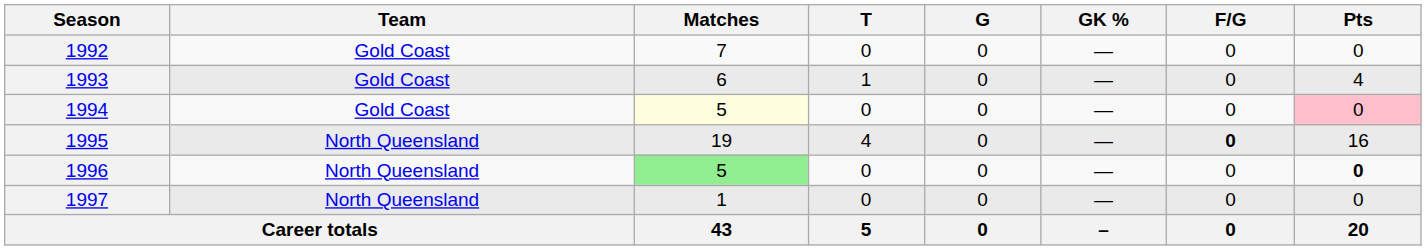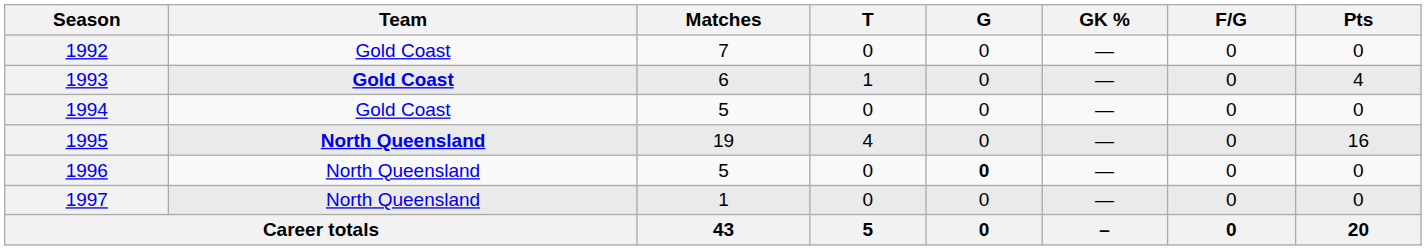(402, 80) normal -> (403, 80) bold
(721, 110) lightyellow background -> (724, 110) no background
(1358, 110) pink background -> (1358, 110) no background
(402, 140) normal -> (403, 140) bold
(1231, 140) bold -> (1231, 140) normal
(721, 170) lightgreen background -> (724, 170) no background
(983, 170) normal -> (984, 170) bold
(1358, 170) bold -> (1358, 170) normal
